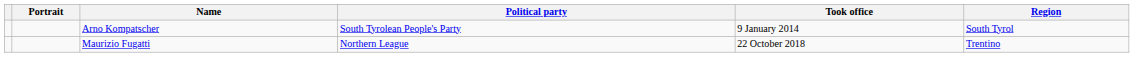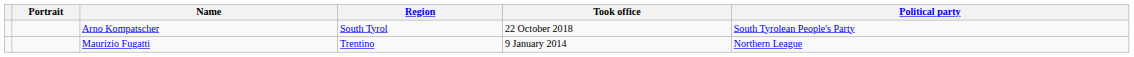columns swapped: (1046, 12) <-> (536, 12)
(768, 28) 9 January 2014 -> (539, 28) 22 October 2018
(771, 44) 22 October 2018 -> (536, 44) 9 January 2014
